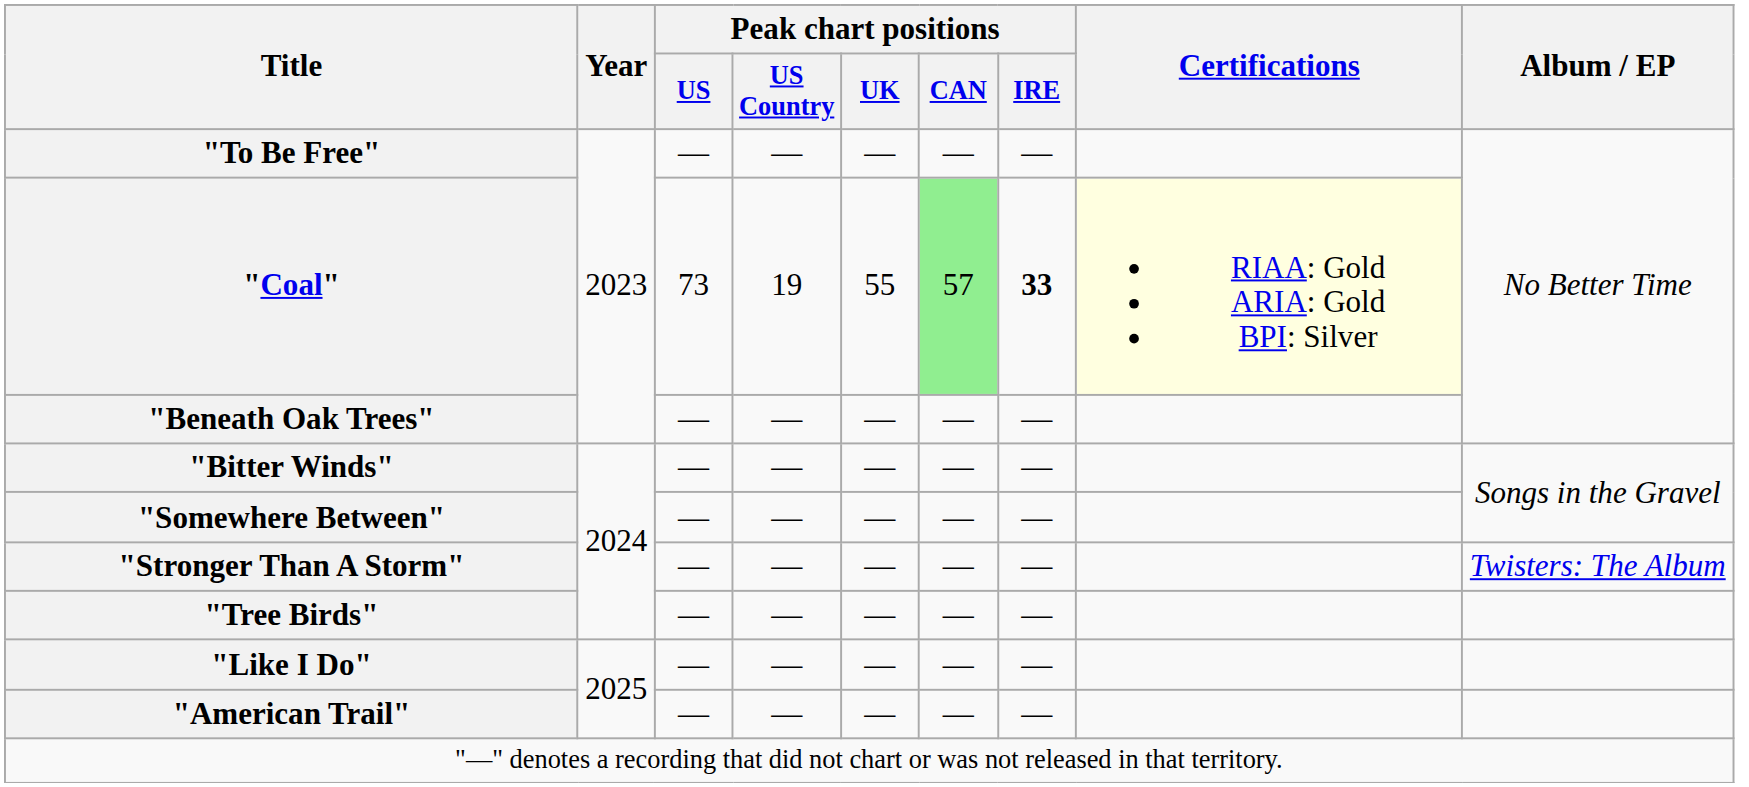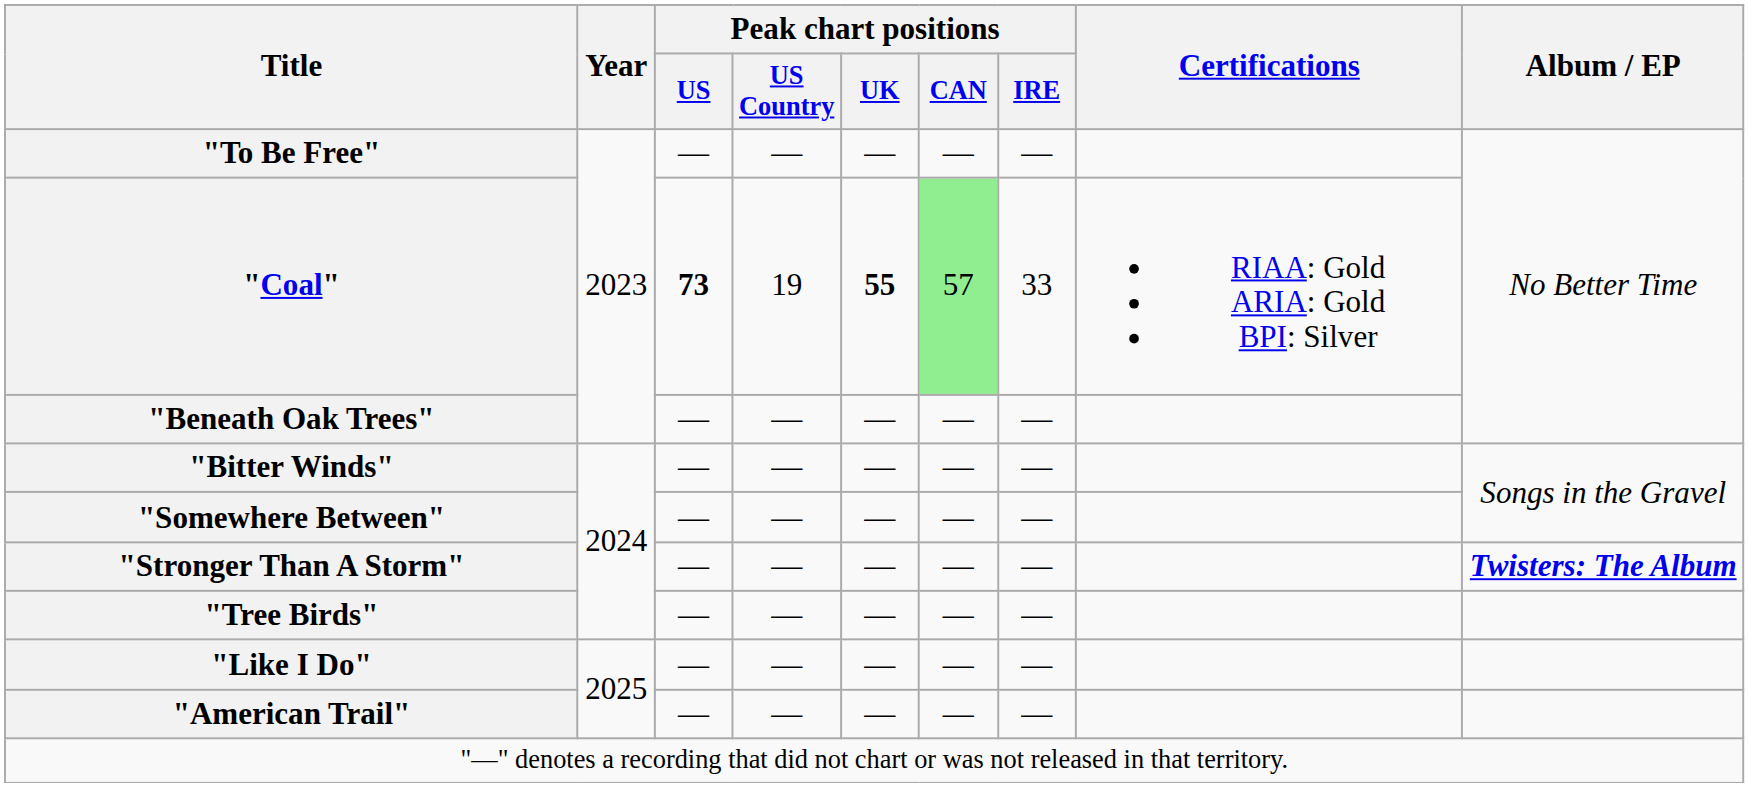(694, 285) normal -> (694, 285) bold
(880, 285) normal -> (880, 285) bold
(1037, 285) bold -> (1037, 285) normal
(1269, 303) lightyellow background -> (1269, 303) no background
(1598, 565) normal -> (1603, 565) bold
